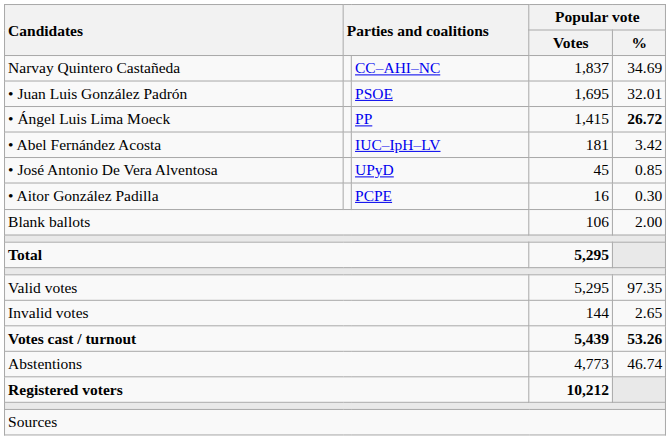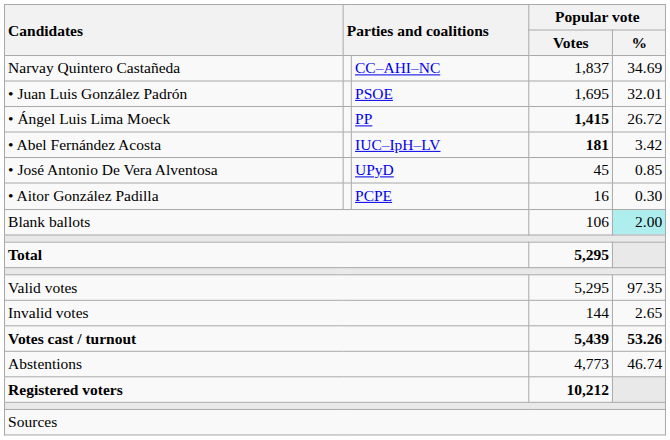(592, 119) normal -> (592, 119) bold
(645, 119) bold -> (645, 119) normal
(597, 145) normal -> (597, 145) bold
(649, 221) no background -> (649, 221) paleturquoise background
